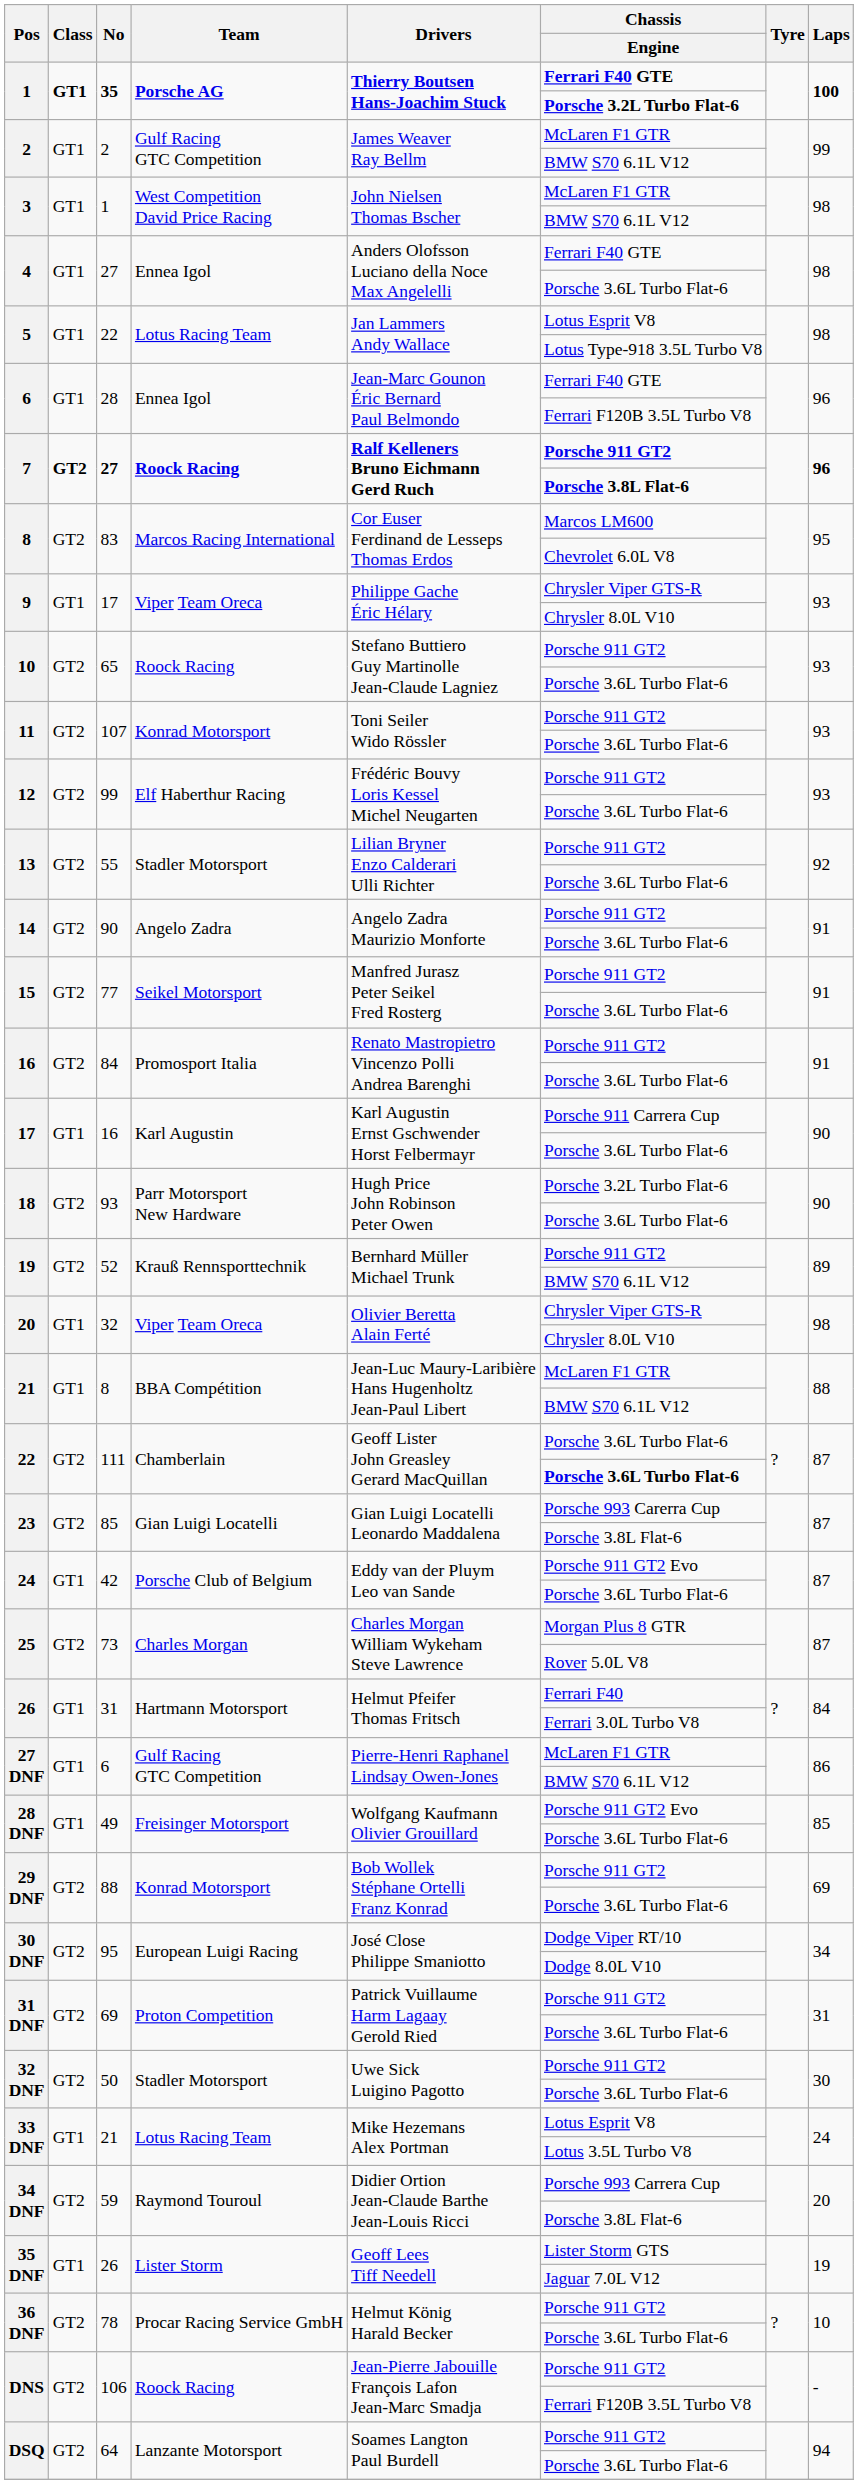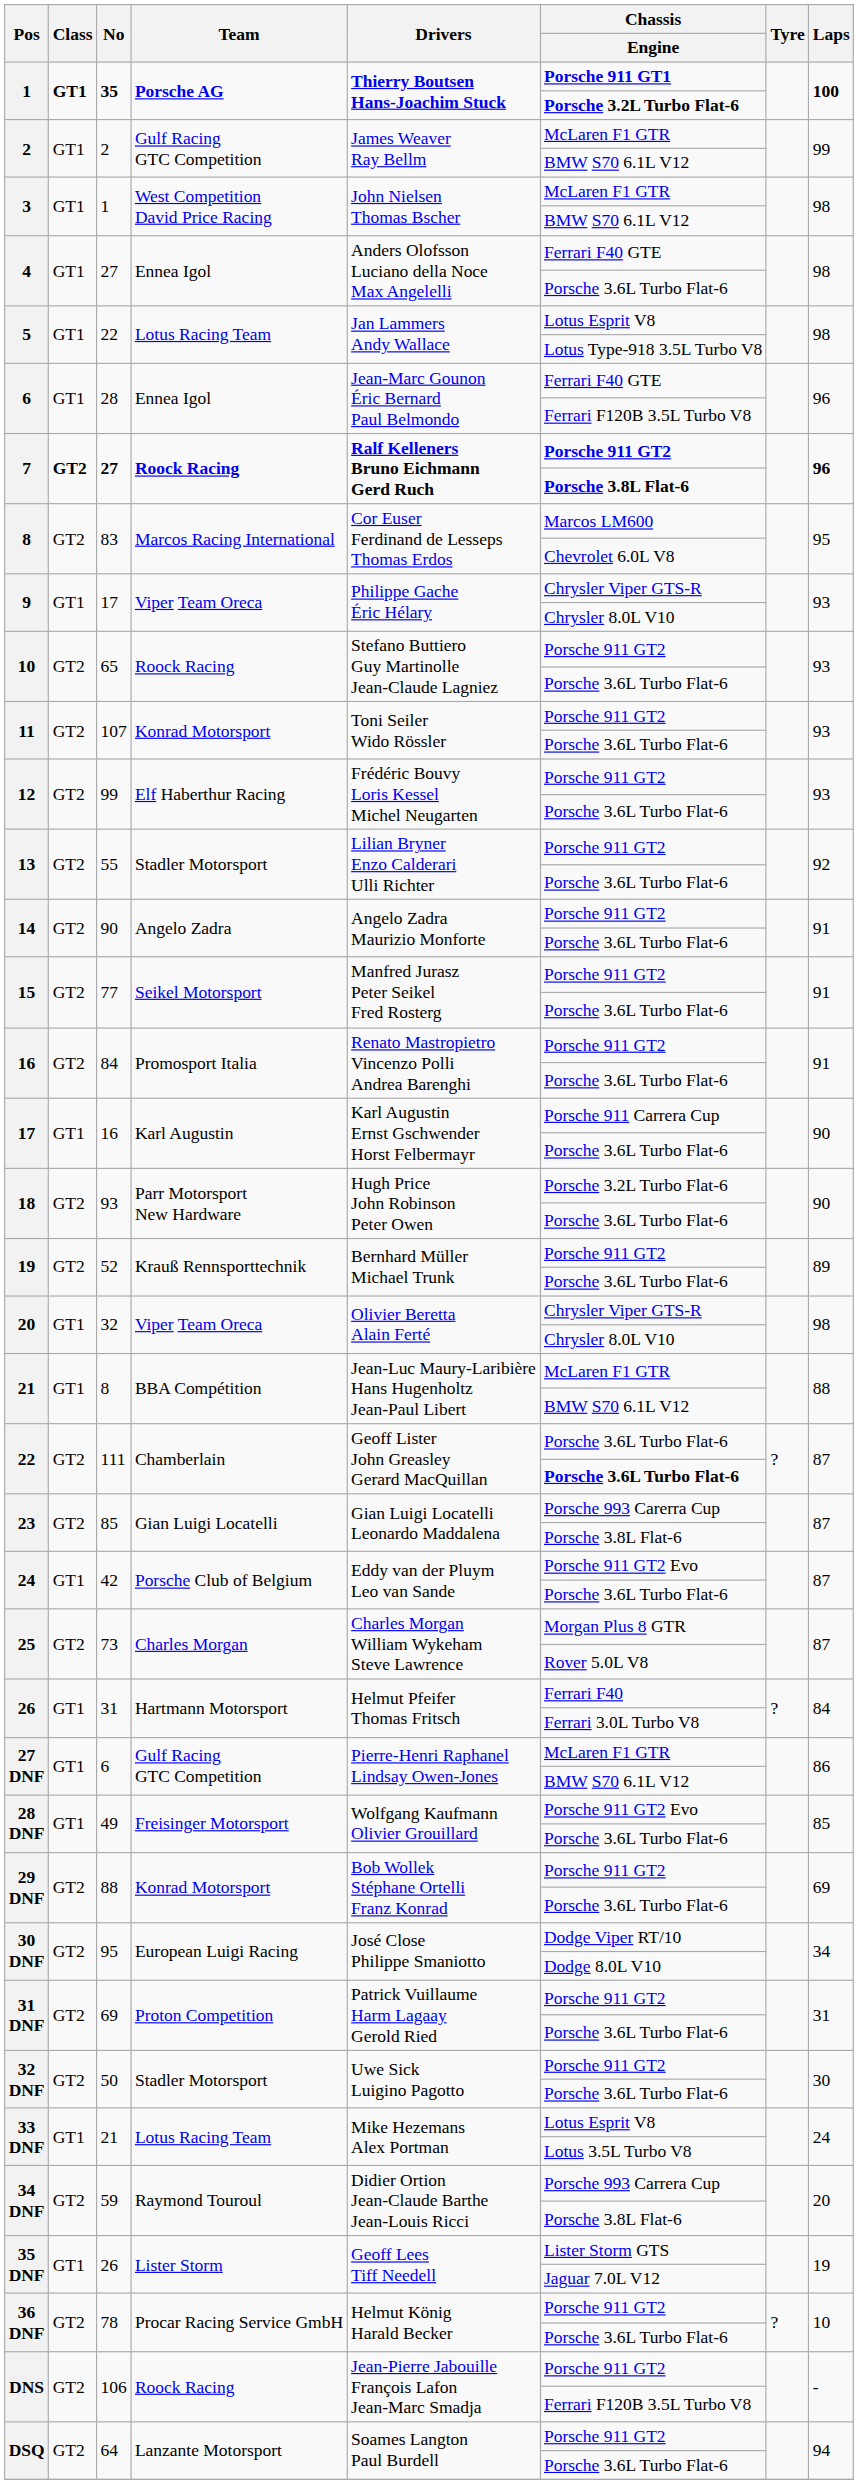(609, 76) Ferrari F40 GTE -> (608, 76) Porsche 911 GT1
(617, 1281) BMW S70 6.1L V12 -> (636, 1281) Porsche 3.6L Turbo Flat-6
